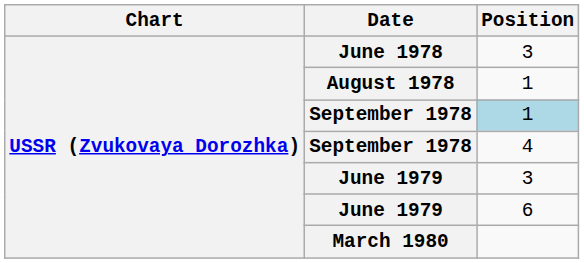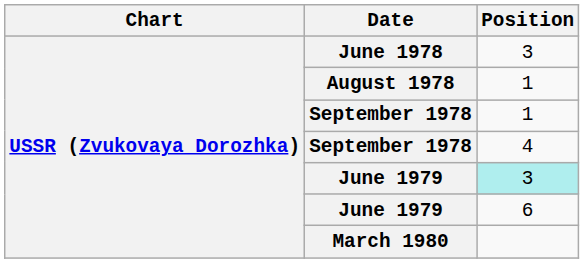(528, 115) lightblue background -> (528, 115) no background
(528, 178) no background -> (528, 178) paleturquoise background
